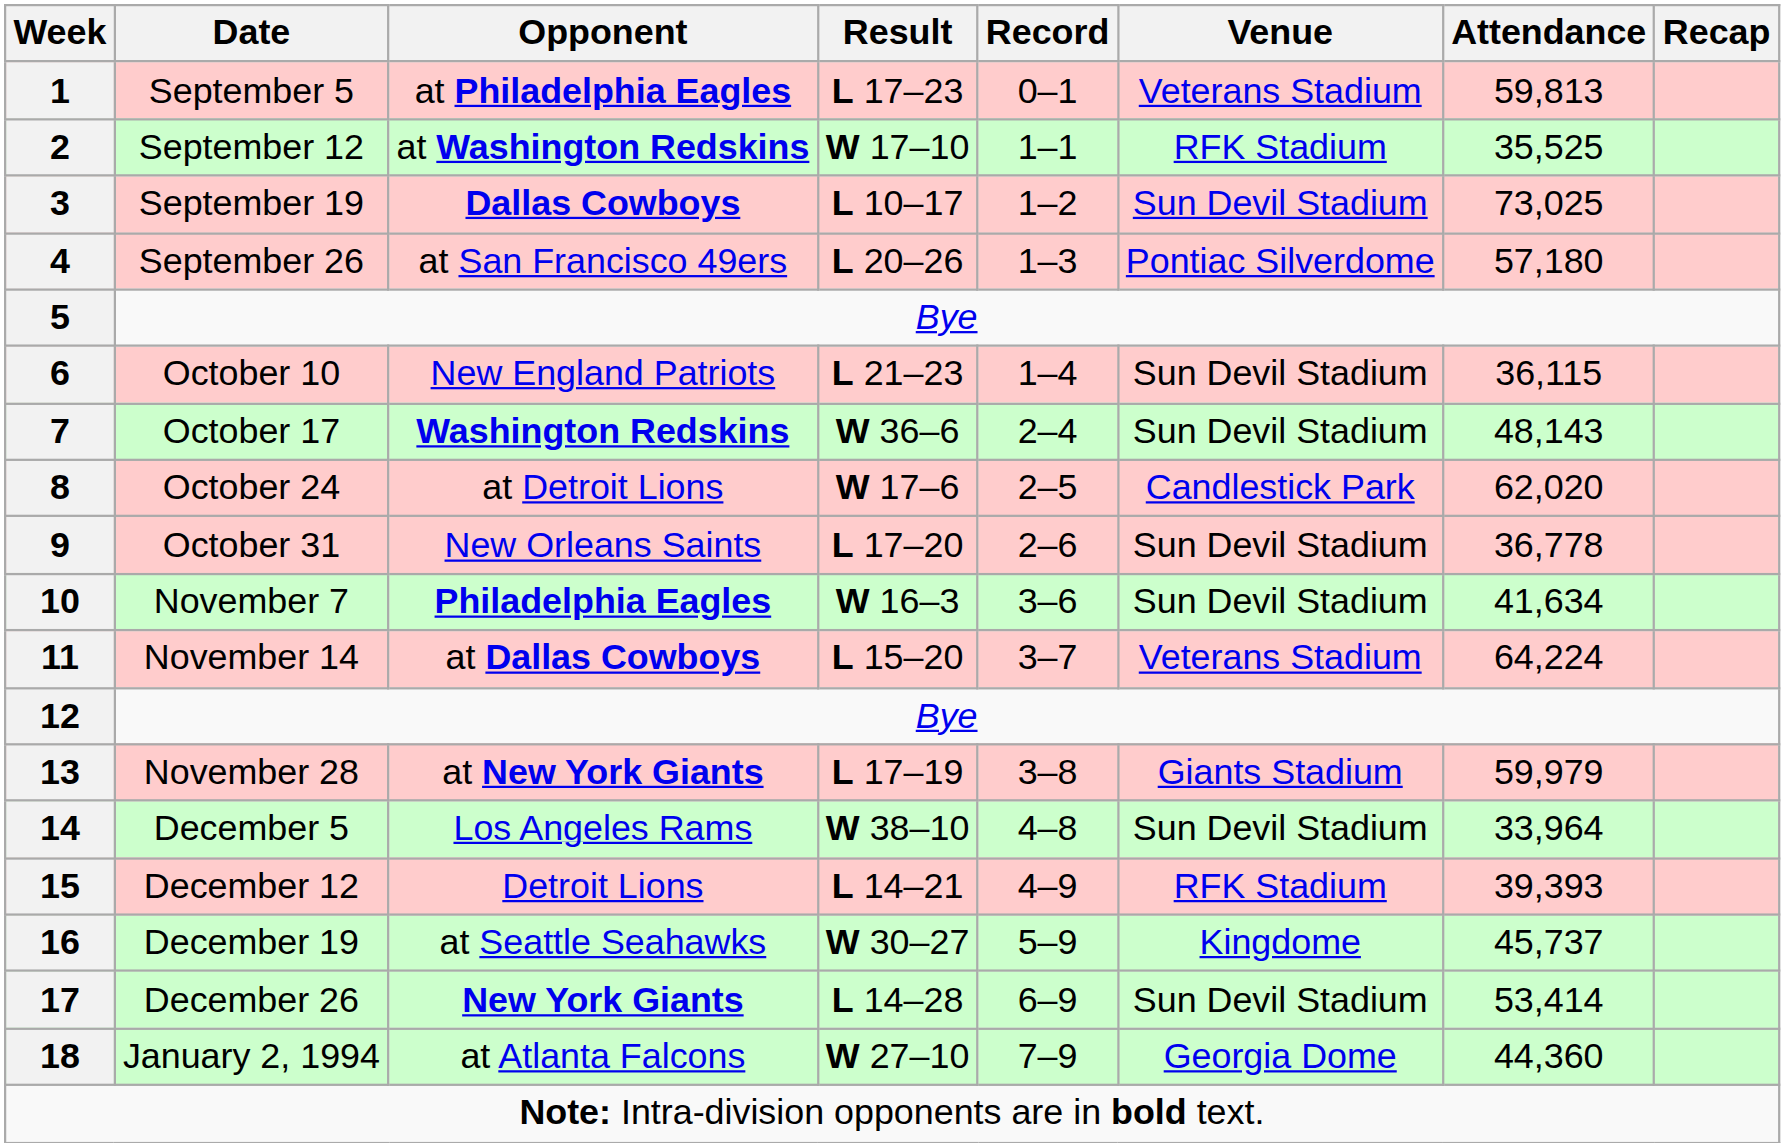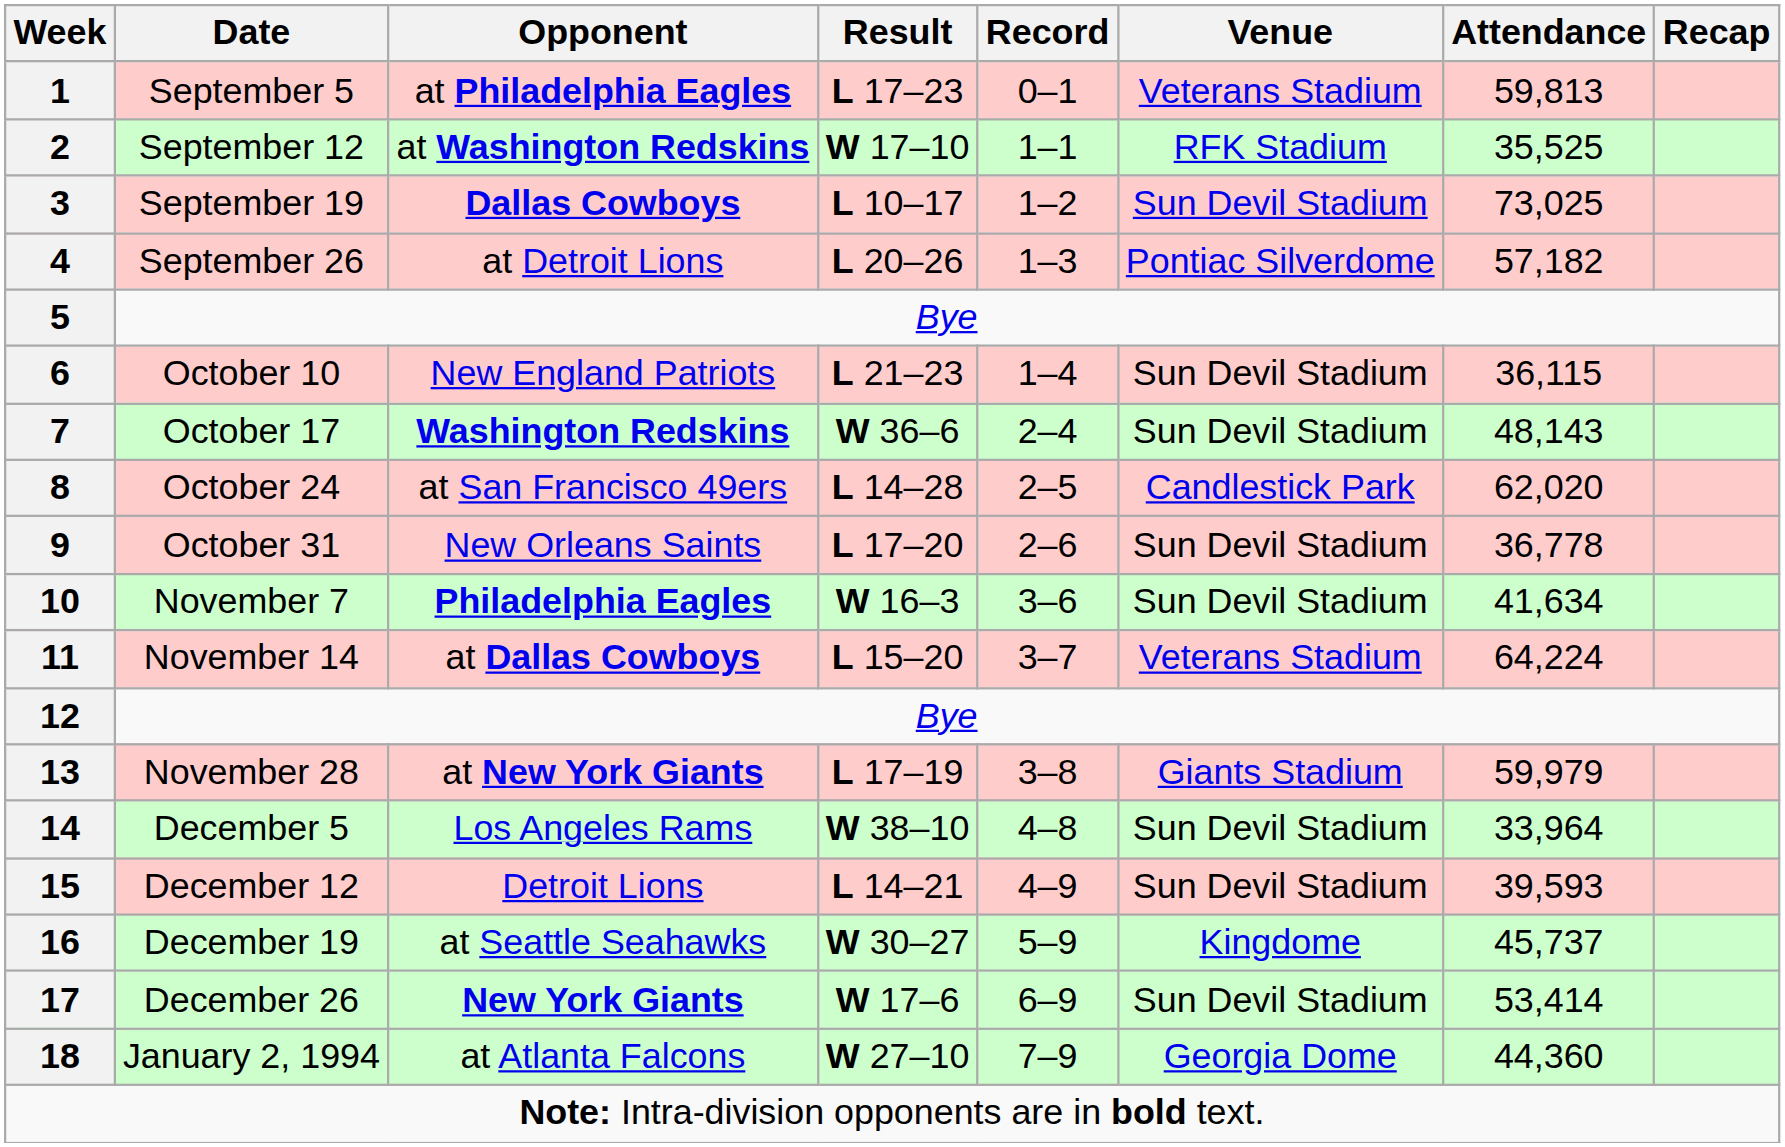(603, 260) at San Francisco 49ers -> (603, 260) at Detroit Lions
(1549, 260) 57,180 -> (1549, 260) 57,182
(603, 487) at Detroit Lions -> (603, 487) at San Francisco 49ers
(898, 487) W 17–6 -> (898, 487) L 14–28
(1280, 885) RFK Stadium -> (1280, 885) Sun Devil Stadium
(1549, 885) 39,393 -> (1549, 885) 39,593
(898, 999) L 14–28 -> (898, 999) W 17–6
